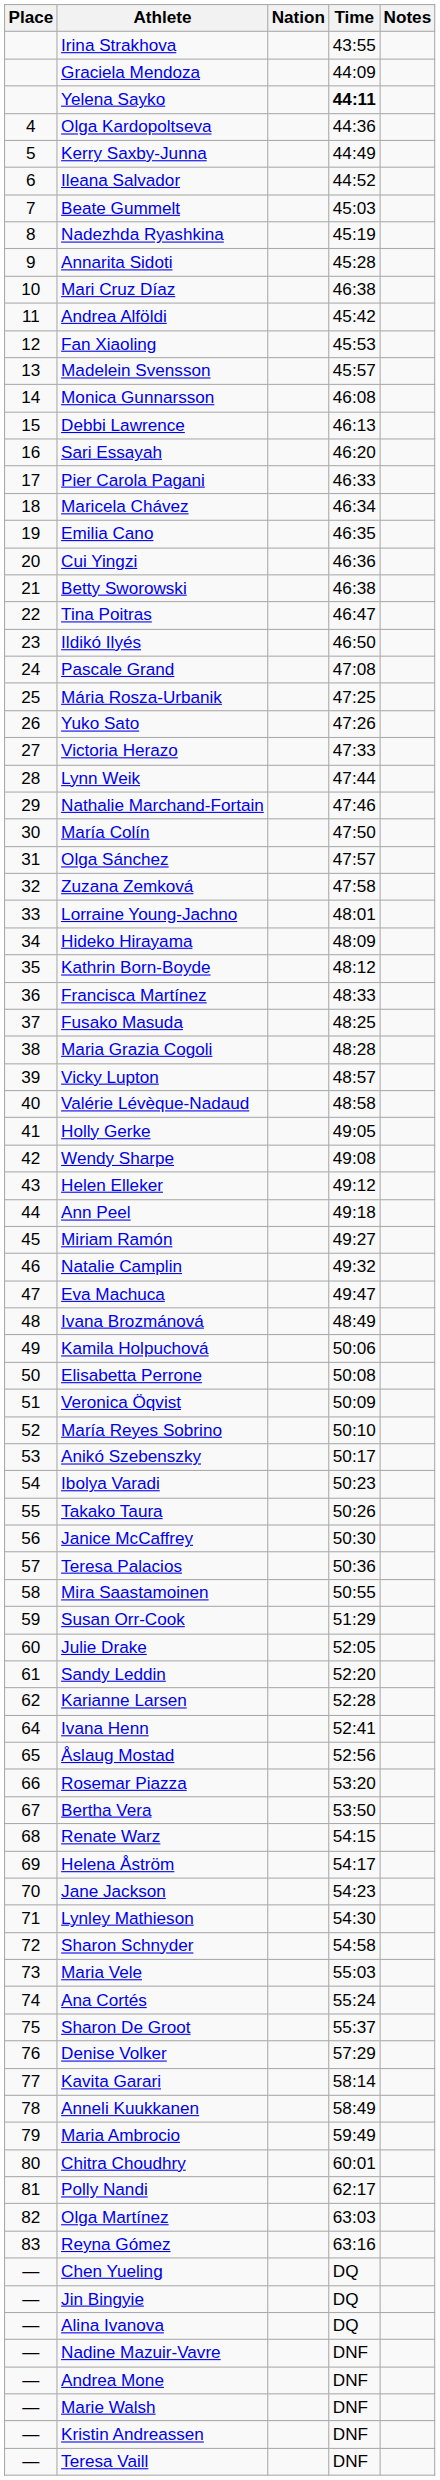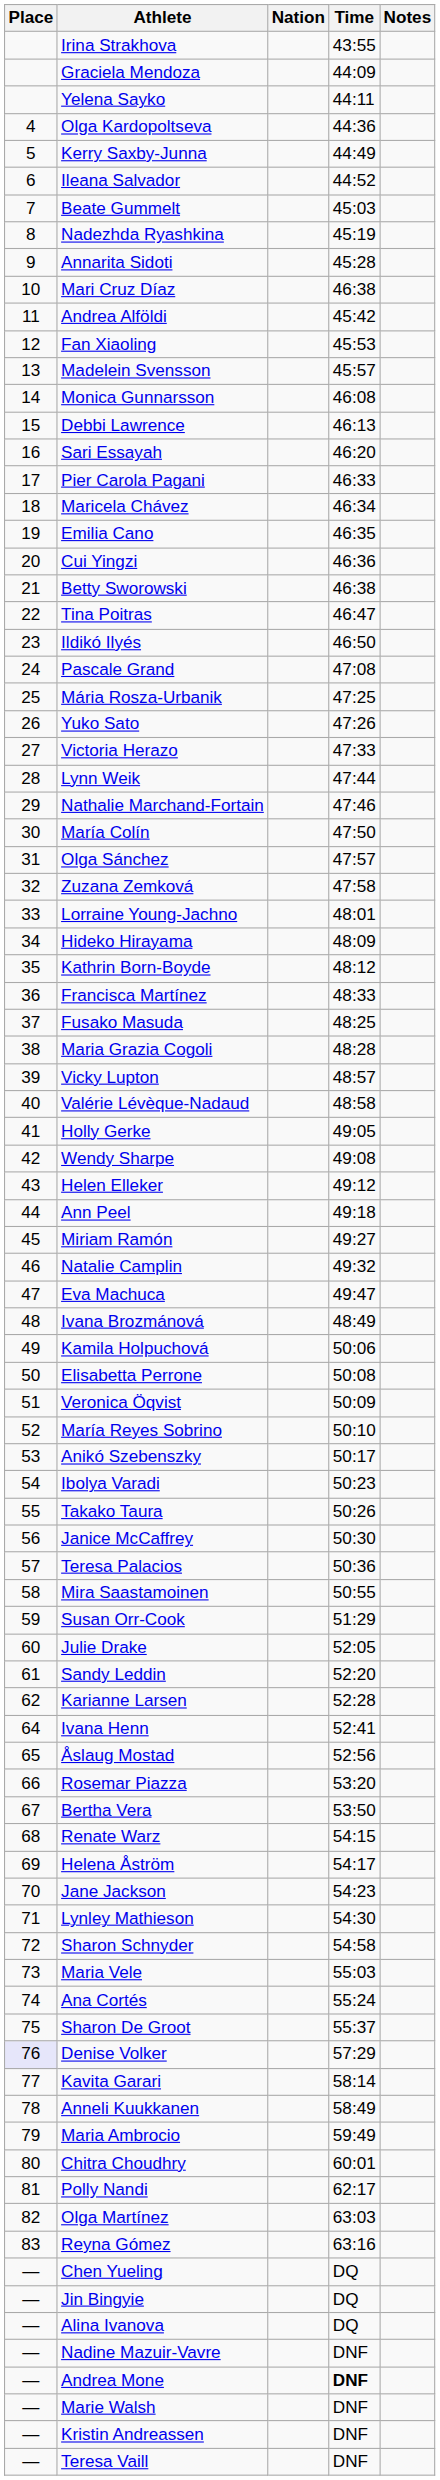(354, 99) bold -> (354, 99) normal
(31, 2054) no background -> (31, 2054) lavender background
(350, 2380) normal -> (350, 2380) bold
